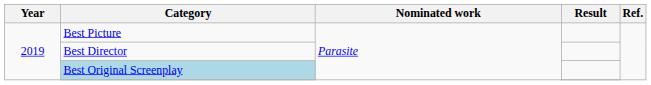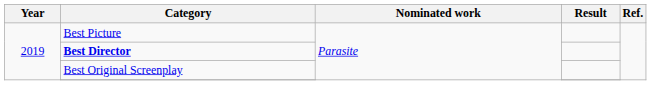(95, 51) normal -> (97, 51) bold
(123, 70) lightblue background -> (123, 70) no background
